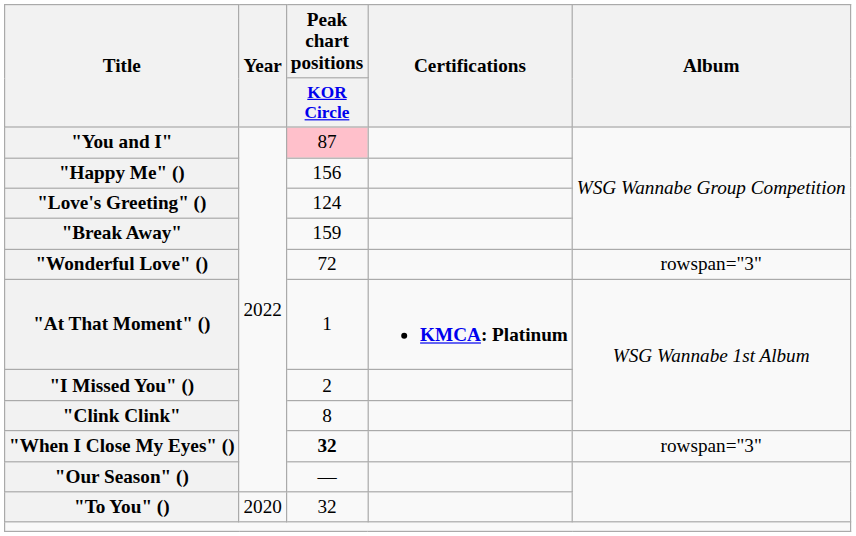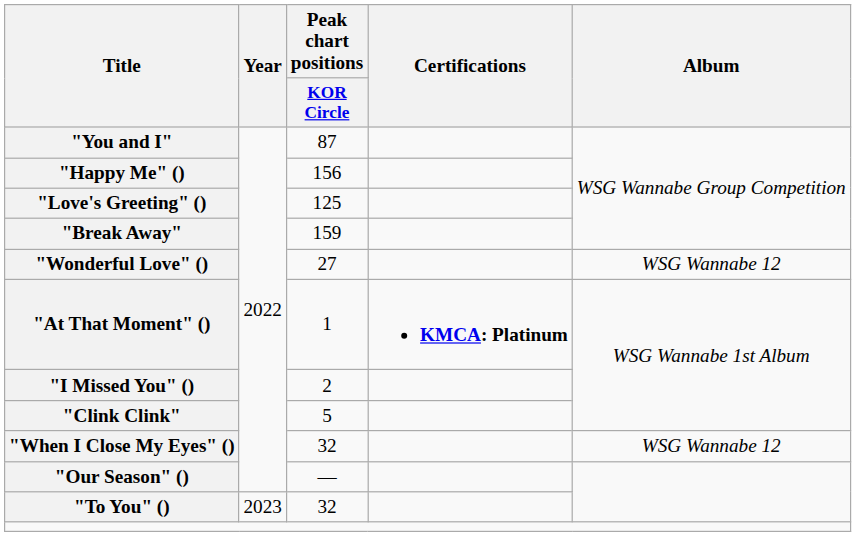(327, 142) pink background -> (327, 142) no background
(327, 203) 124 -> (327, 203) 125
(327, 264) 72 -> (327, 264) 27
(711, 264) rowspan="3" -> (711, 264) WSG Wannabe 12
(327, 415) 8 -> (327, 415) 5
(327, 445) bold -> (327, 445) normal
(711, 445) rowspan="3" -> (711, 445) WSG Wannabe 12
(263, 506) 2020 -> (263, 506) 2023
